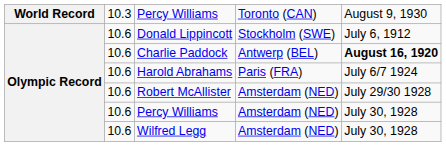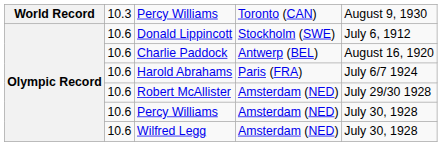(391, 53) bold -> (389, 53) normal
